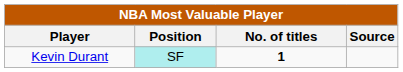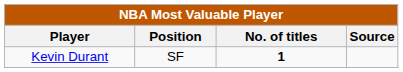(175, 57) paleturquoise background -> (175, 57) no background
